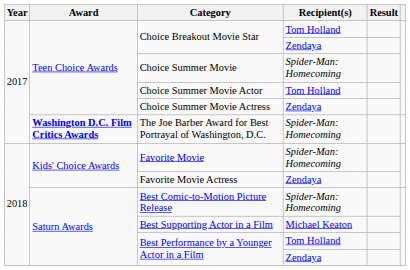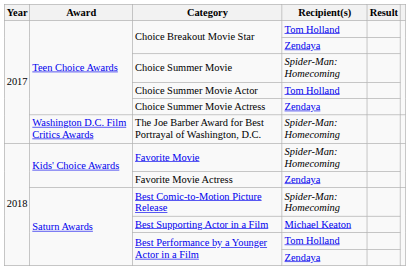(82, 129) bold -> (79, 129) normal
